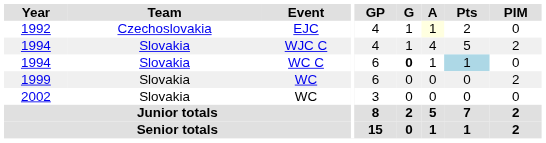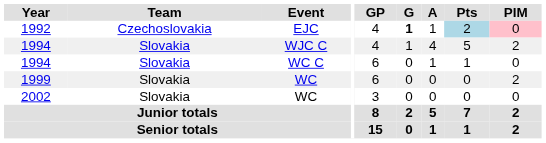(409, 29) normal -> (409, 29) bold
(433, 29) lightyellow background -> (433, 29) no background
(467, 29) no background -> (467, 29) lightblue background
(516, 29) no background -> (516, 29) pink background
(409, 62) bold -> (409, 62) normal
(467, 62) lightblue background -> (467, 62) no background
